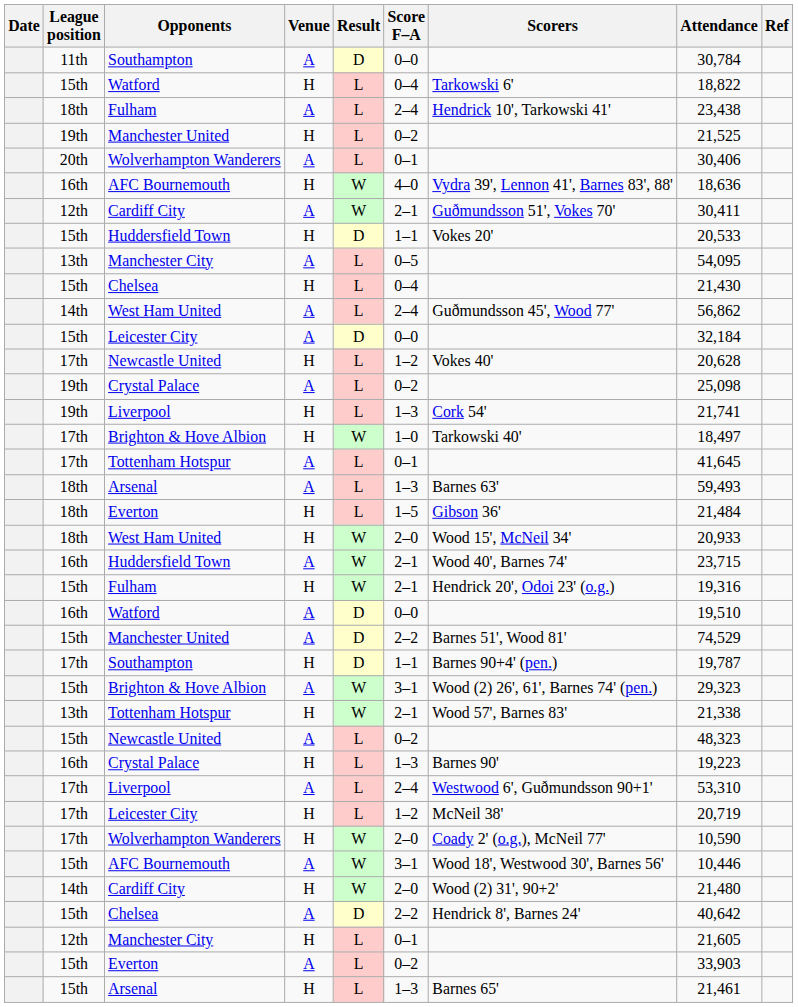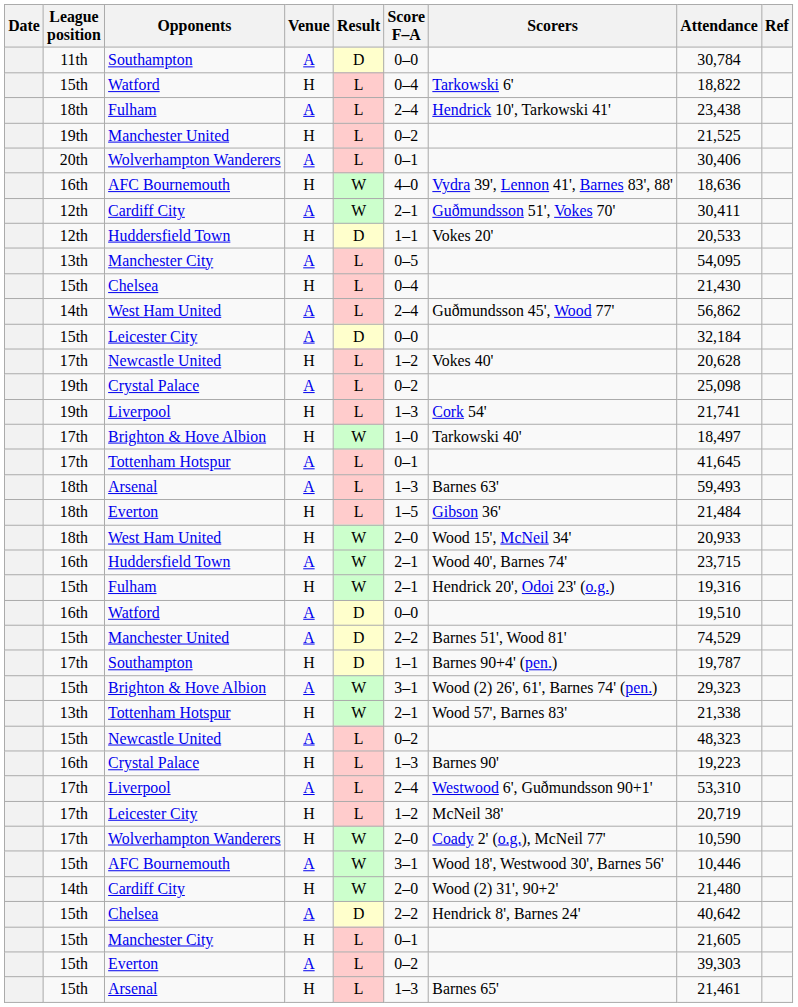(74, 235) 15th -> (74, 235) 12th
(74, 939) 12th -> (74, 939) 15th
(719, 964) 33,903 -> (719, 964) 39,303
